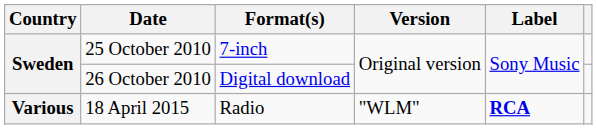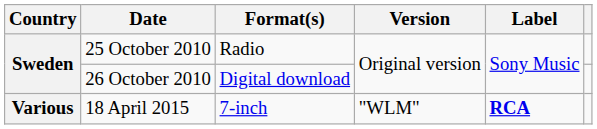(243, 49) 7-inch -> (242, 49) Radio
(242, 108) Radio -> (243, 108) 7-inch
